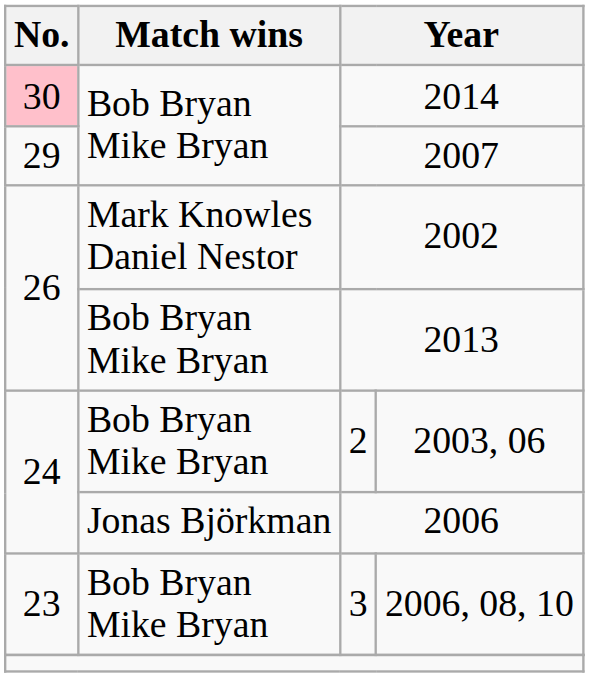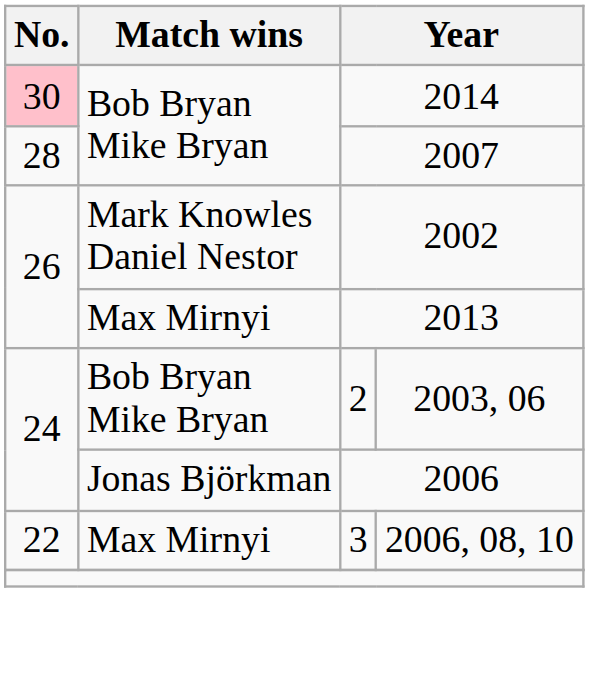(42, 154) 29 -> (42, 154) 28
(178, 338) Bob Bryan Mike Bryan -> (179, 317) Max Mirnyi
(42, 603) 23 -> (42, 539) 22
(178, 603) Bob Bryan Mike Bryan -> (179, 539) Max Mirnyi
